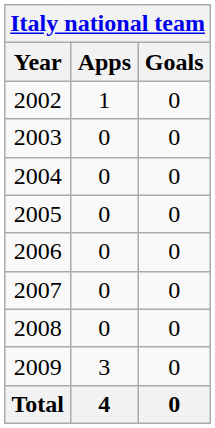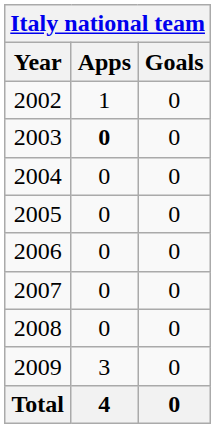(104, 137) normal -> (104, 137) bold
